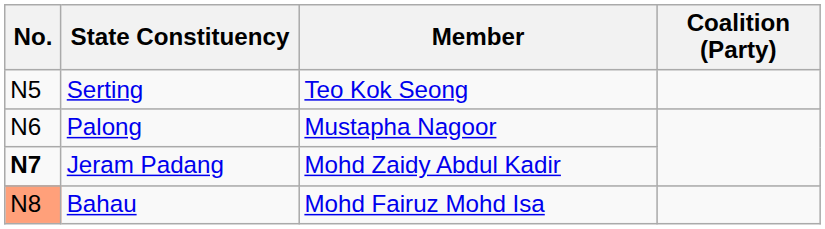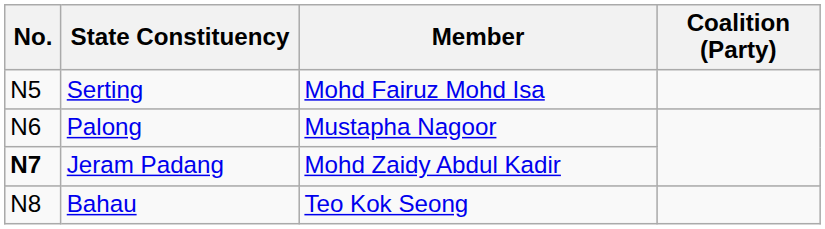(386, 89) Teo Kok Seong -> (425, 89) Mohd Fairuz Mohd Isa
(26, 204) lightsalmon background -> (26, 204) no background
(425, 204) Mohd Fairuz Mohd Isa -> (386, 204) Teo Kok Seong
